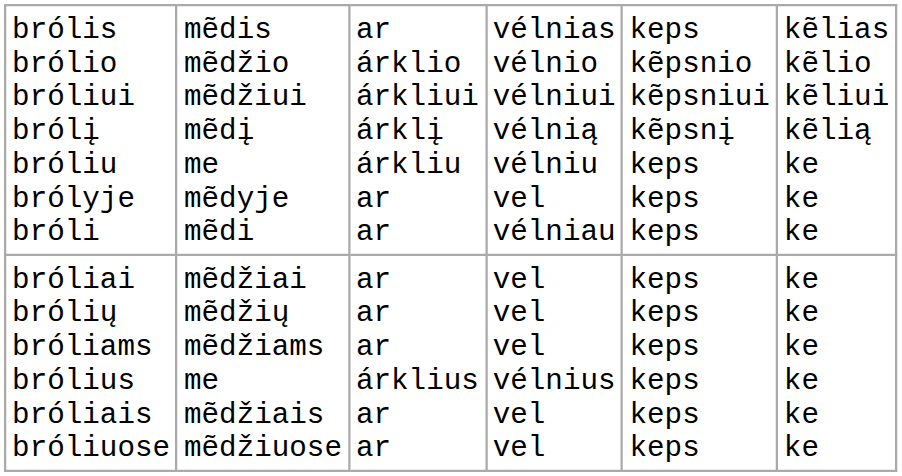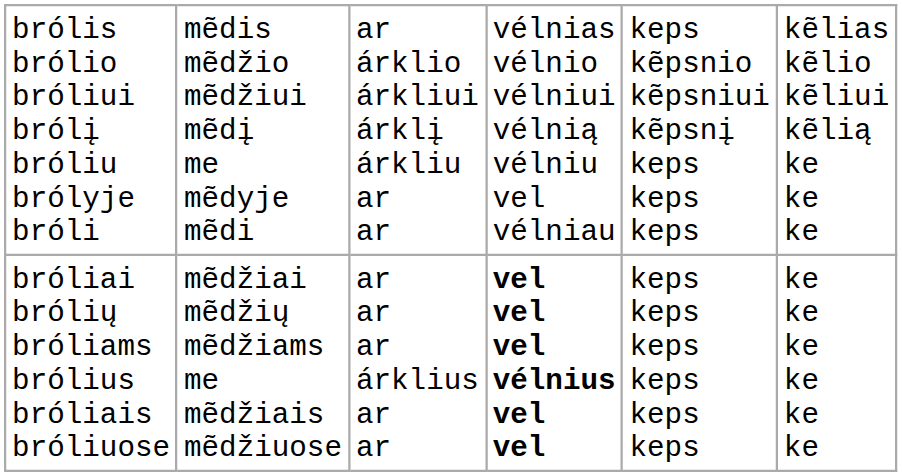(554, 364) normal -> (554, 364) bold
